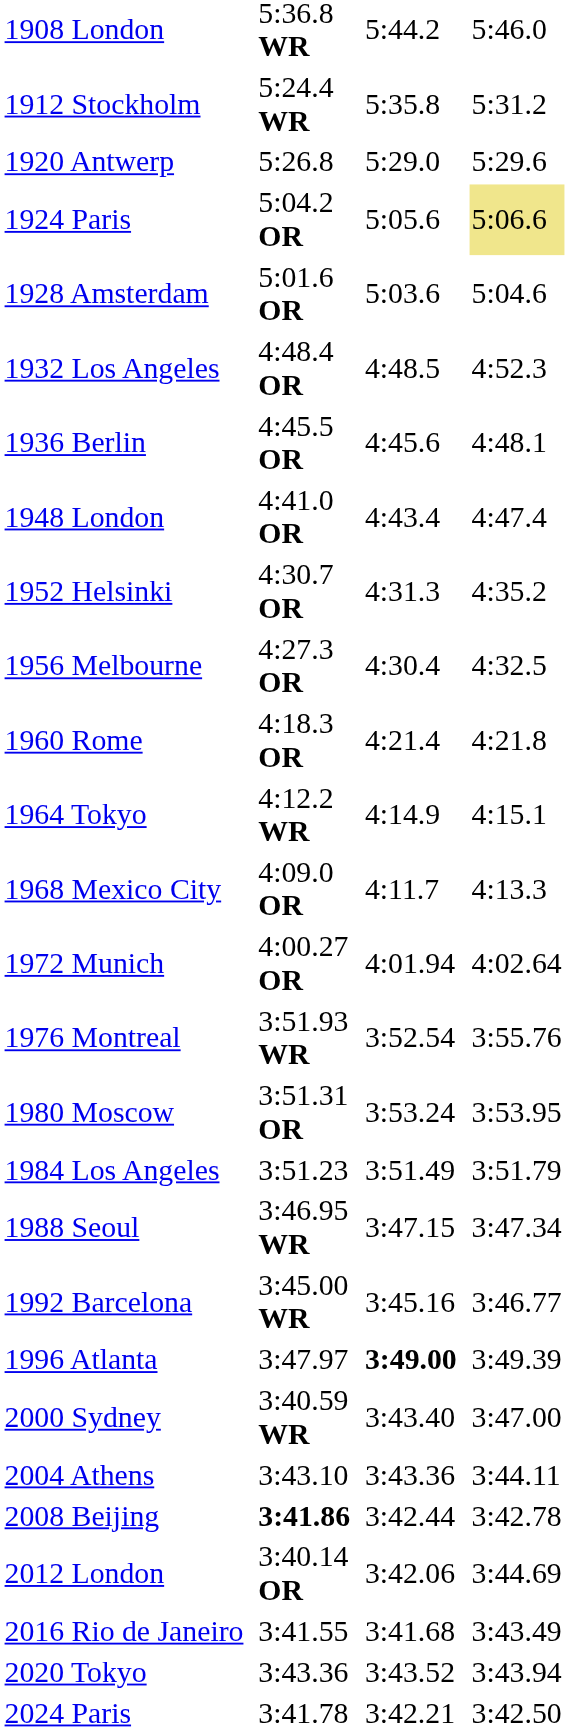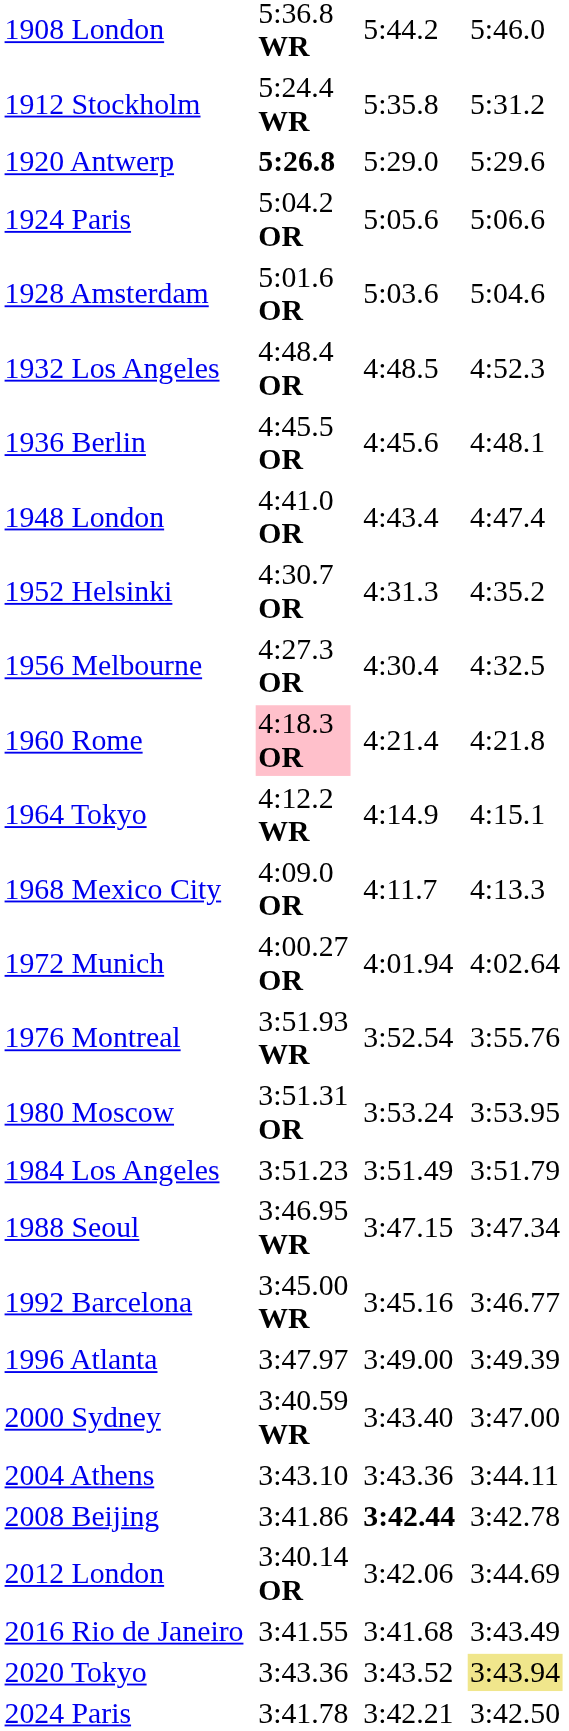(296, 161) normal -> (297, 161) bold
(509, 219) khaki background -> (508, 219) no background
(296, 740) no background -> (296, 740) pink background
(411, 1359) bold -> (408, 1359) normal
(304, 1515) bold -> (303, 1515) normal
(410, 1515) normal -> (409, 1515) bold
(517, 1672) no background -> (515, 1672) khaki background
